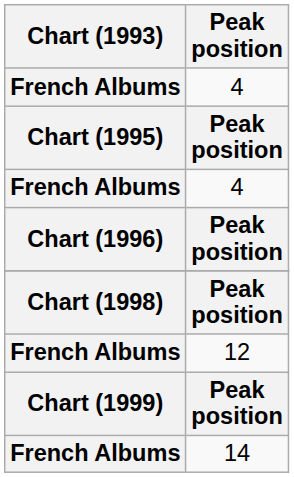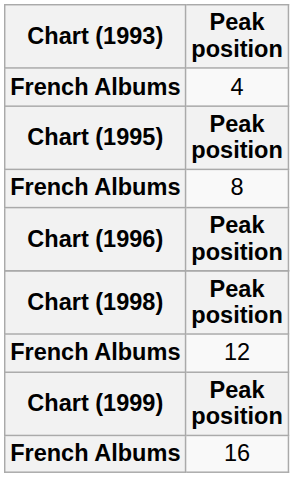(237, 187) 4 -> (237, 187) 8
(237, 453) 14 -> (237, 453) 16
